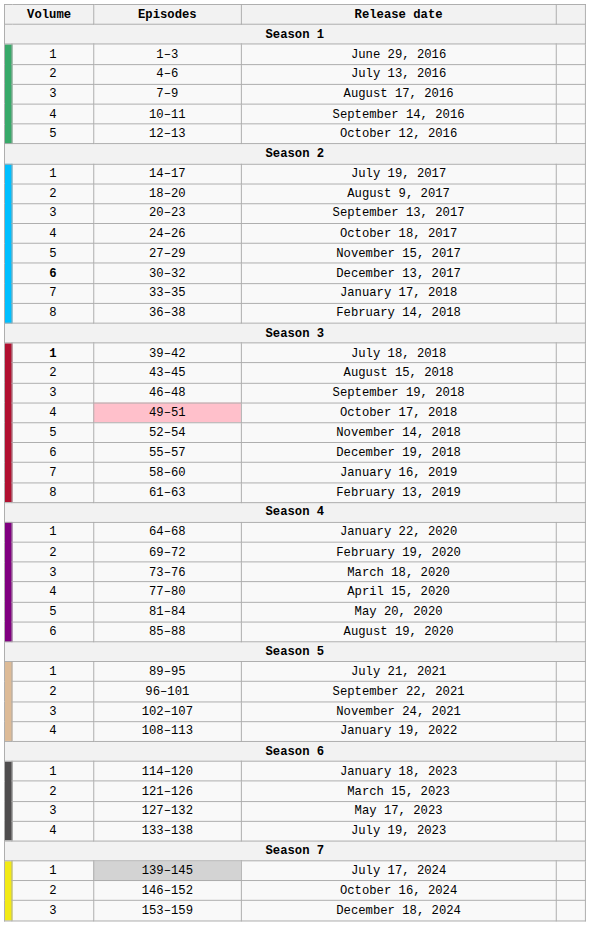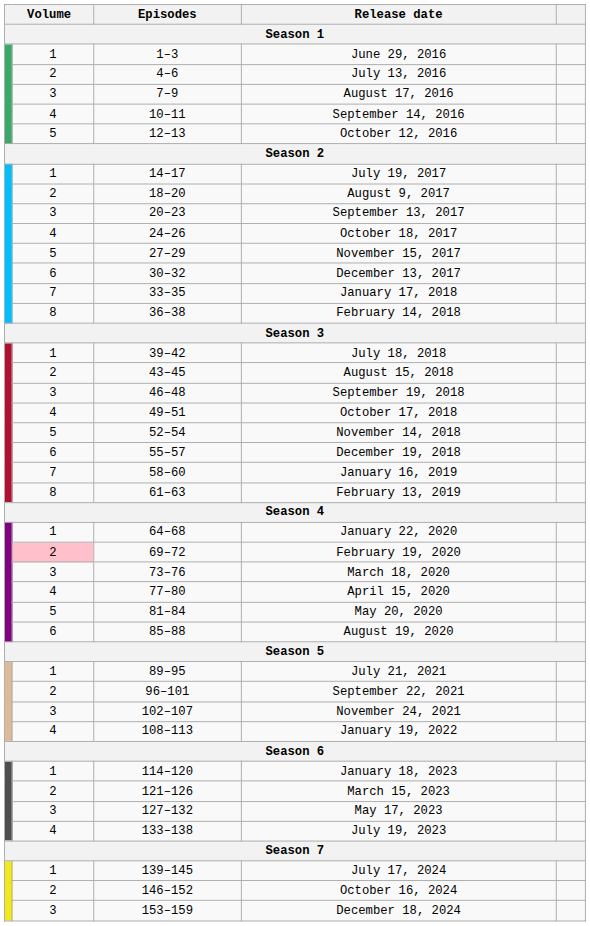(53, 273) bold -> (53, 273) normal
(53, 353) bold -> (53, 353) normal
(167, 413) pink background -> (167, 413) no background
(53, 552) no background -> (53, 552) pink background
(167, 871) lightgrey background -> (167, 871) no background
